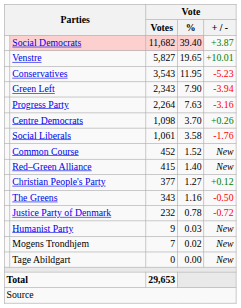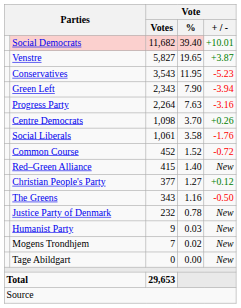(222, 43) +3.87 -> (220, 43) +10.01
(220, 58) +10.01 -> (222, 58) +3.87
(225, 151) New -> (223, 151) -0.72
(223, 213) -0.72 -> (225, 213) New
